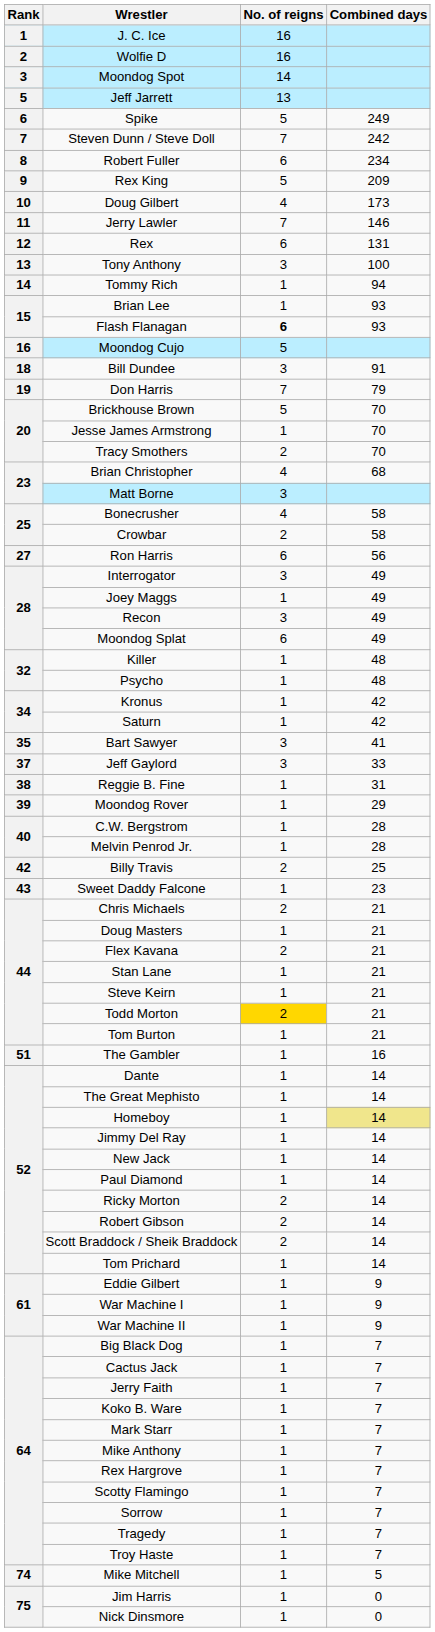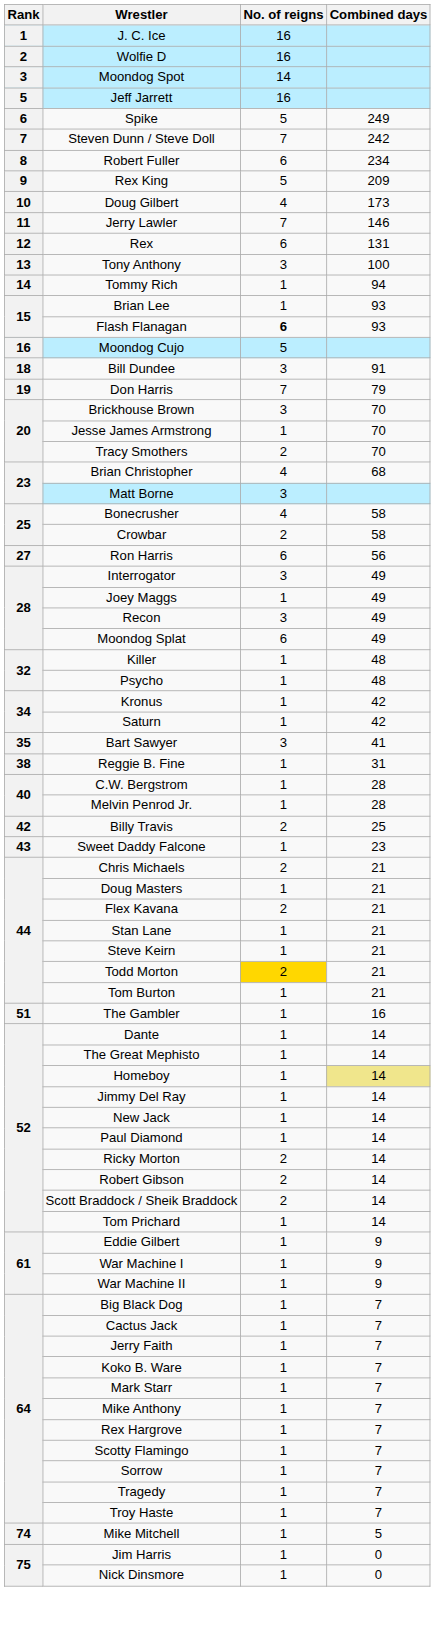(283, 98) 13 -> (283, 98) 16
(284, 410) 5 -> (284, 410) 3
- row: (141, 763)
- row: (141, 805)
